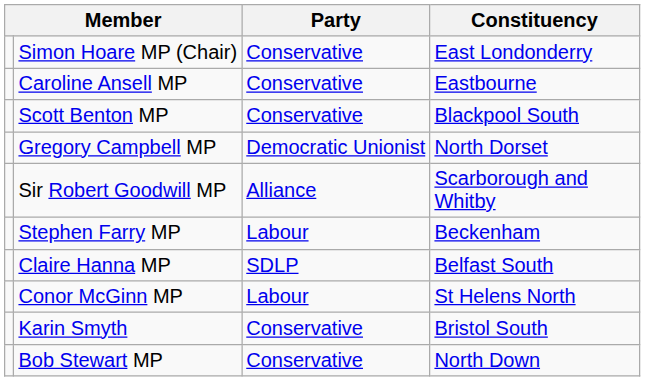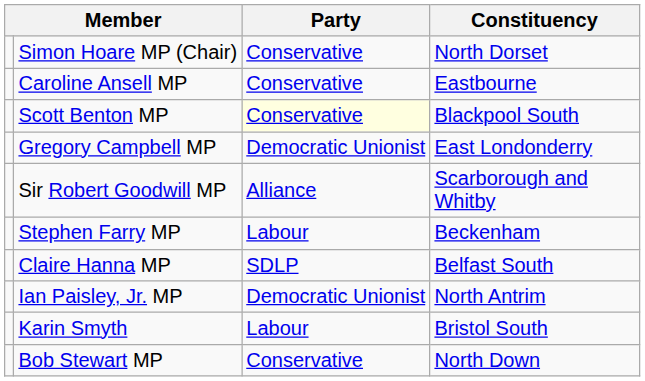(513, 52) East Londonderry -> (491, 52) North Dorset
(305, 115) no background -> (305, 115) lightyellow background
(491, 147) North Dorset -> (513, 147) East Londonderry
- row: (101, 296)
+ row: (101, 296)
(305, 328) Conservative -> (277, 328) Labour
